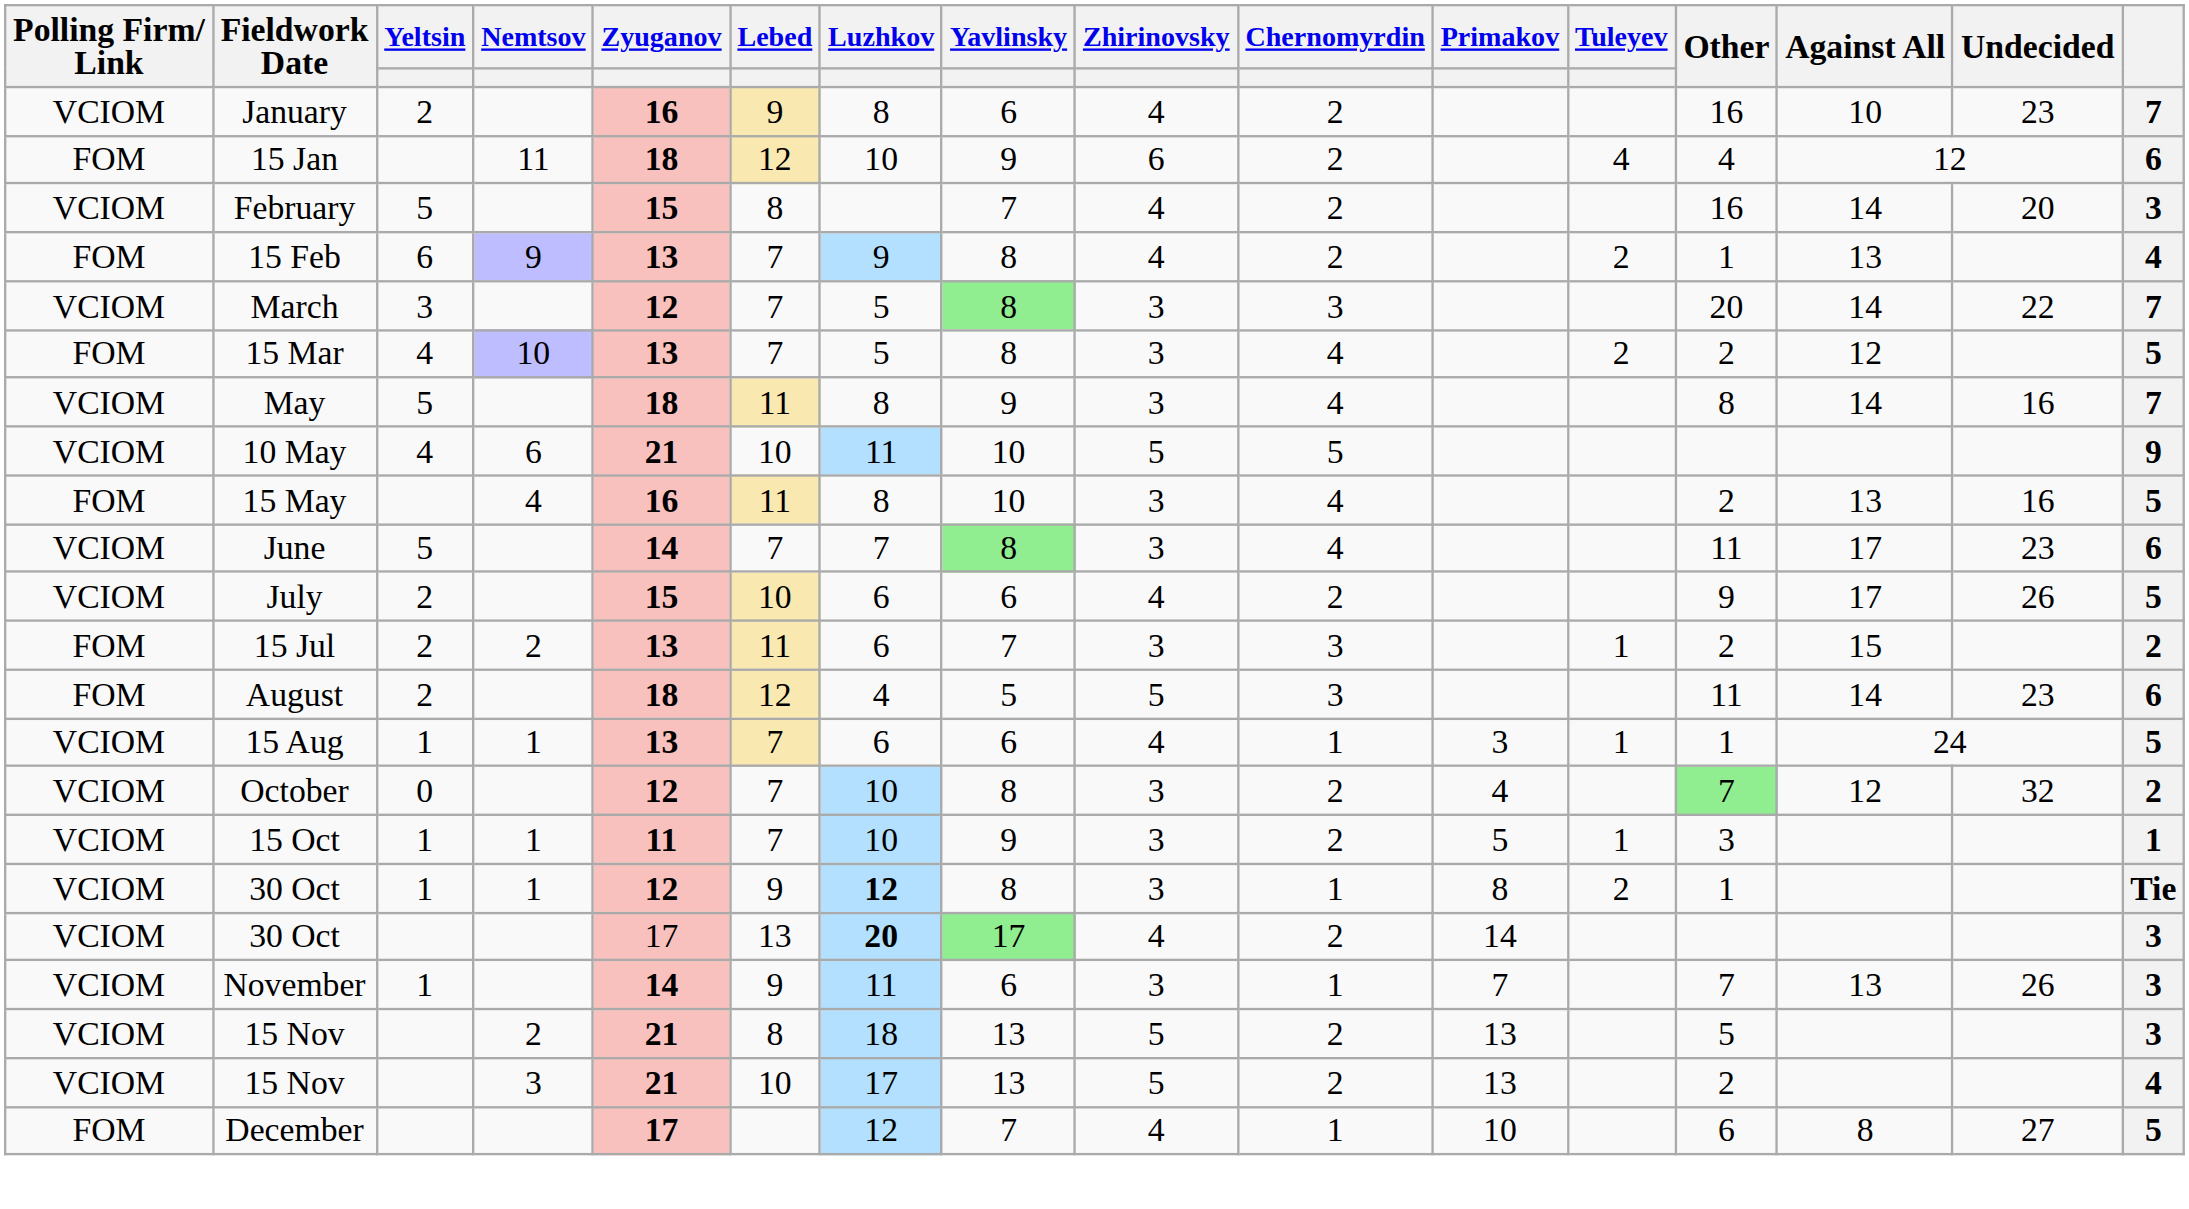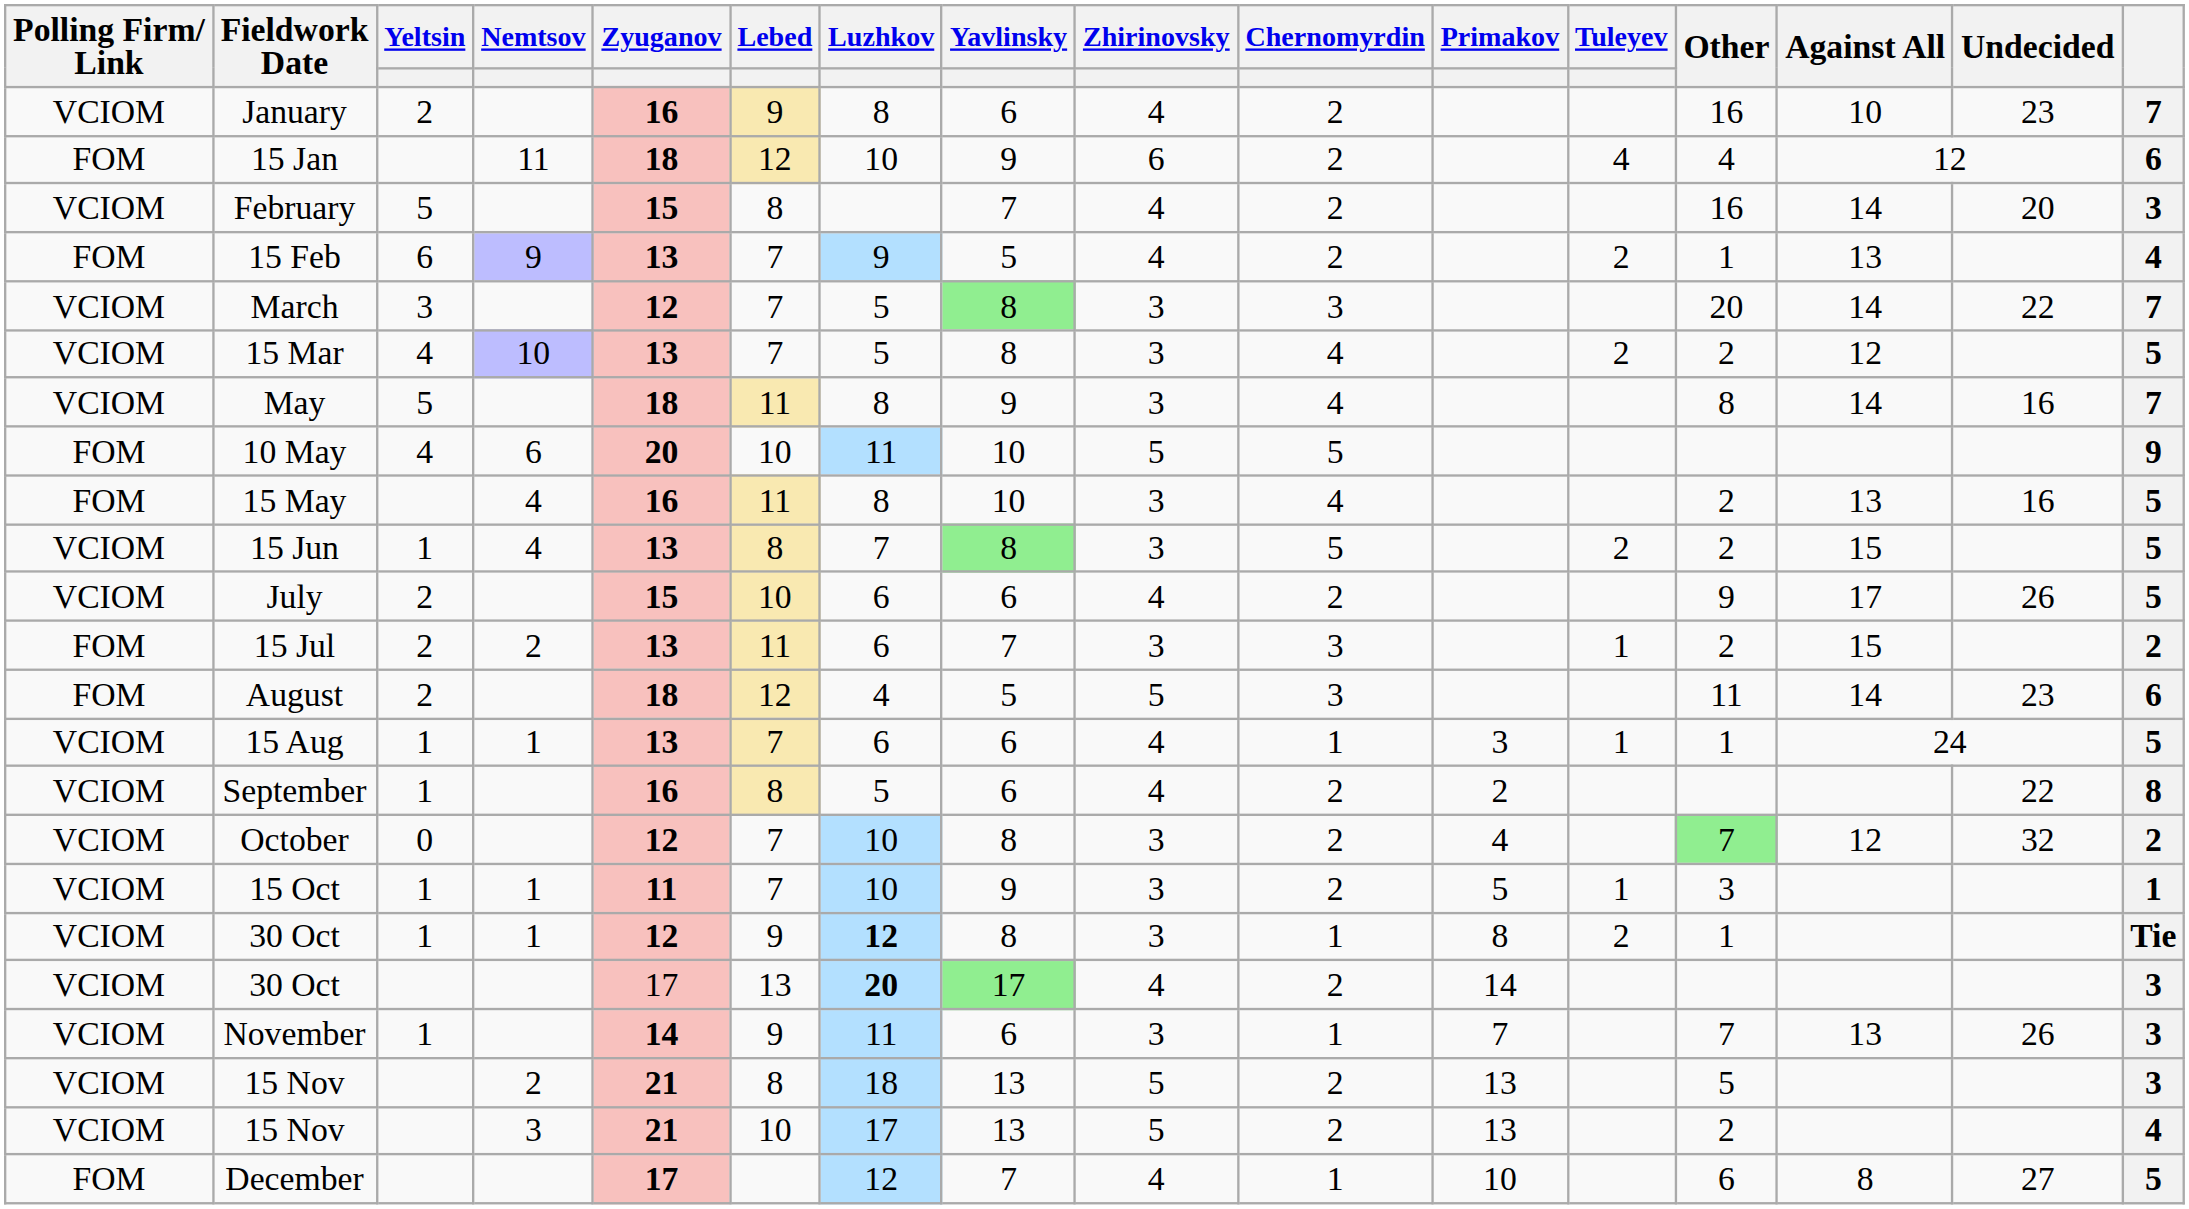(1009, 257) 8 -> (1009, 257) 5
(109, 354) FOM -> (109, 354) VCIOM
(109, 451) VCIOM -> (109, 451) FOM
(662, 451) 21 -> (662, 451) 20
- row: (295, 548)
+ row: (295, 548)
+ row: (295, 791)
